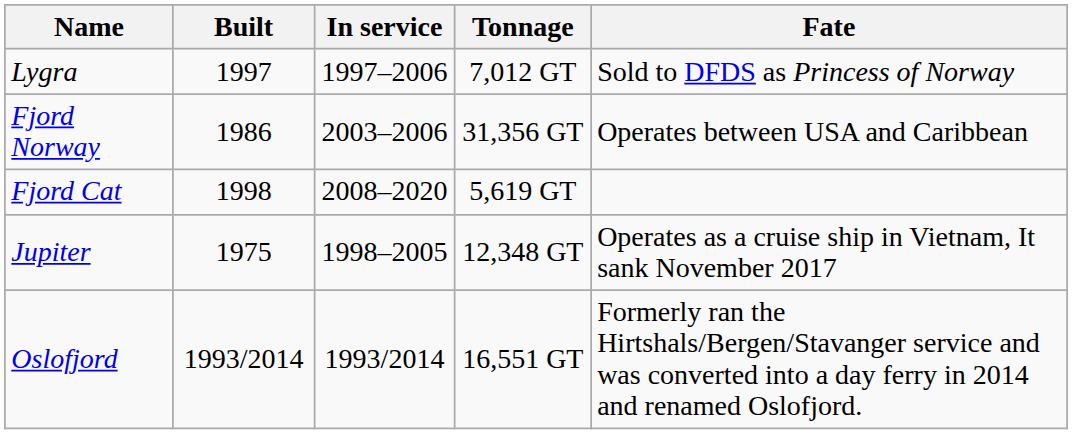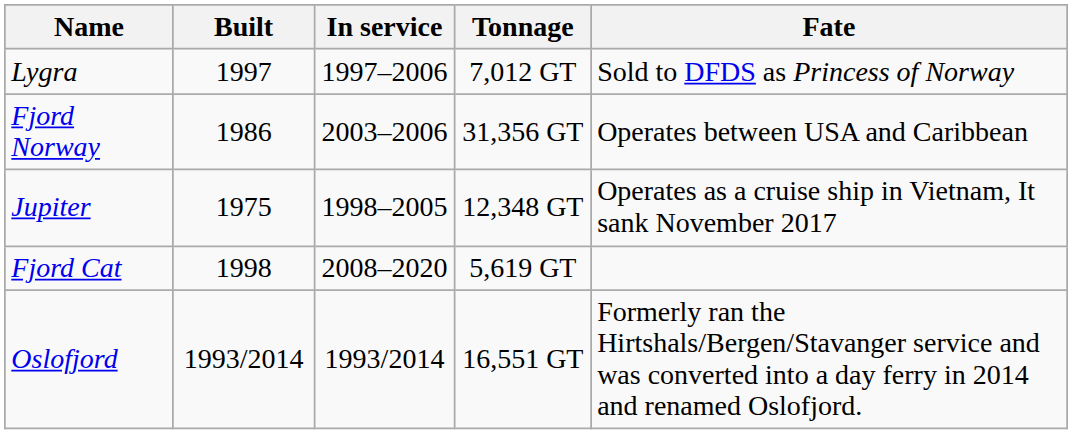rows swapped: (51, 251) <-> (66, 191)
